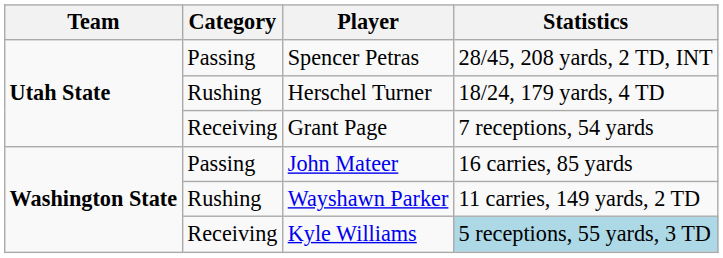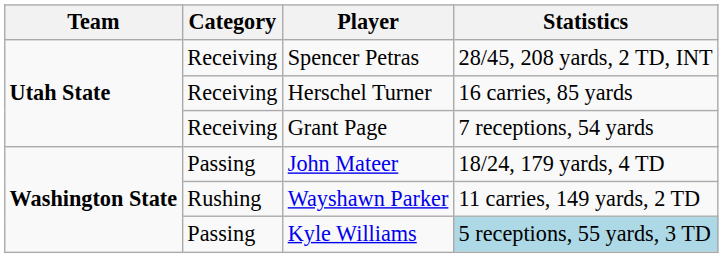(221, 57) Passing -> (232, 57) Receiving
(224, 92) Rushing -> (232, 92) Receiving
(562, 92) 18/24, 179 yards, 4 TD -> (546, 92) 16 carries, 85 yards
(546, 163) 16 carries, 85 yards -> (562, 163) 18/24, 179 yards, 4 TD
(232, 234) Receiving -> (221, 234) Passing
